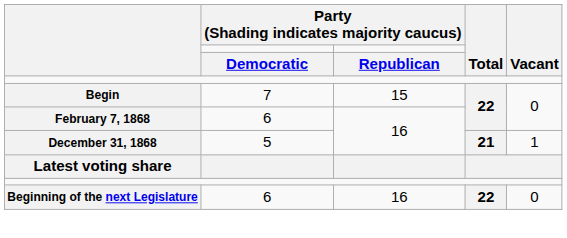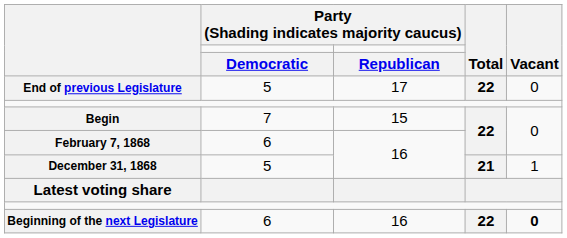+ row: (103, 88)
(534, 197) normal -> (534, 221) bold
